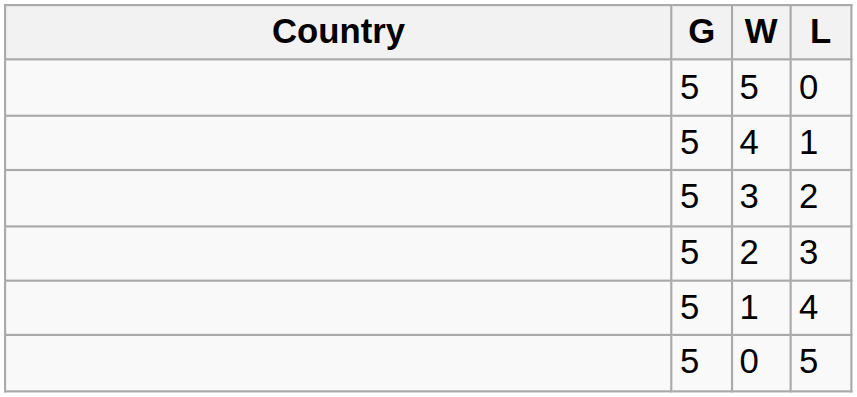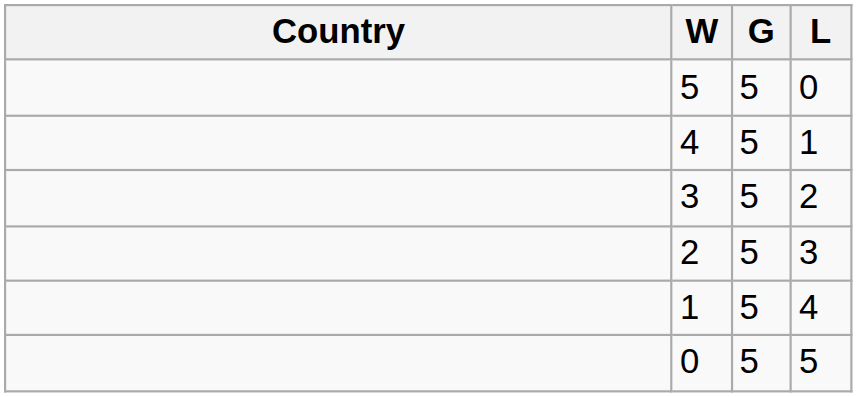columns swapped: (702, 32) <-> (761, 32)
